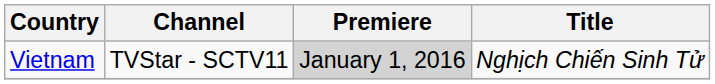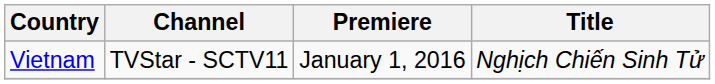(382, 59) lightgrey background -> (382, 59) no background
